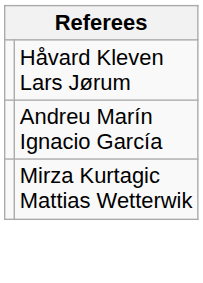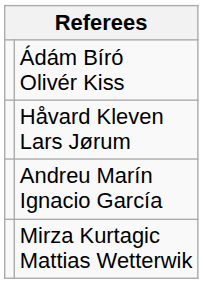+ row: (72, 69)
